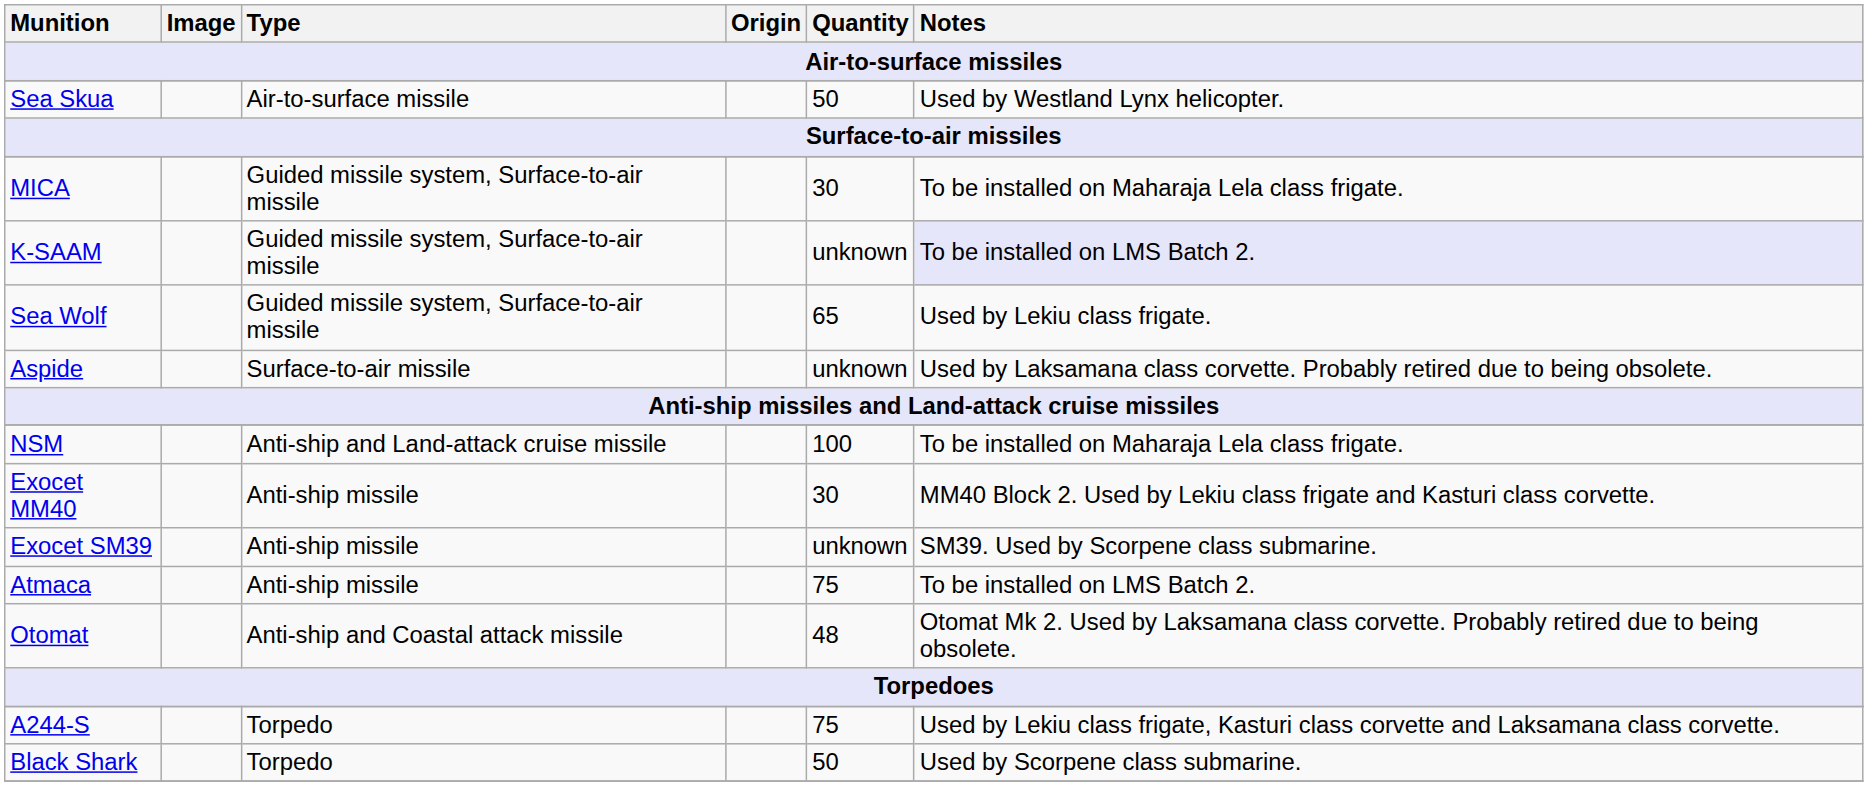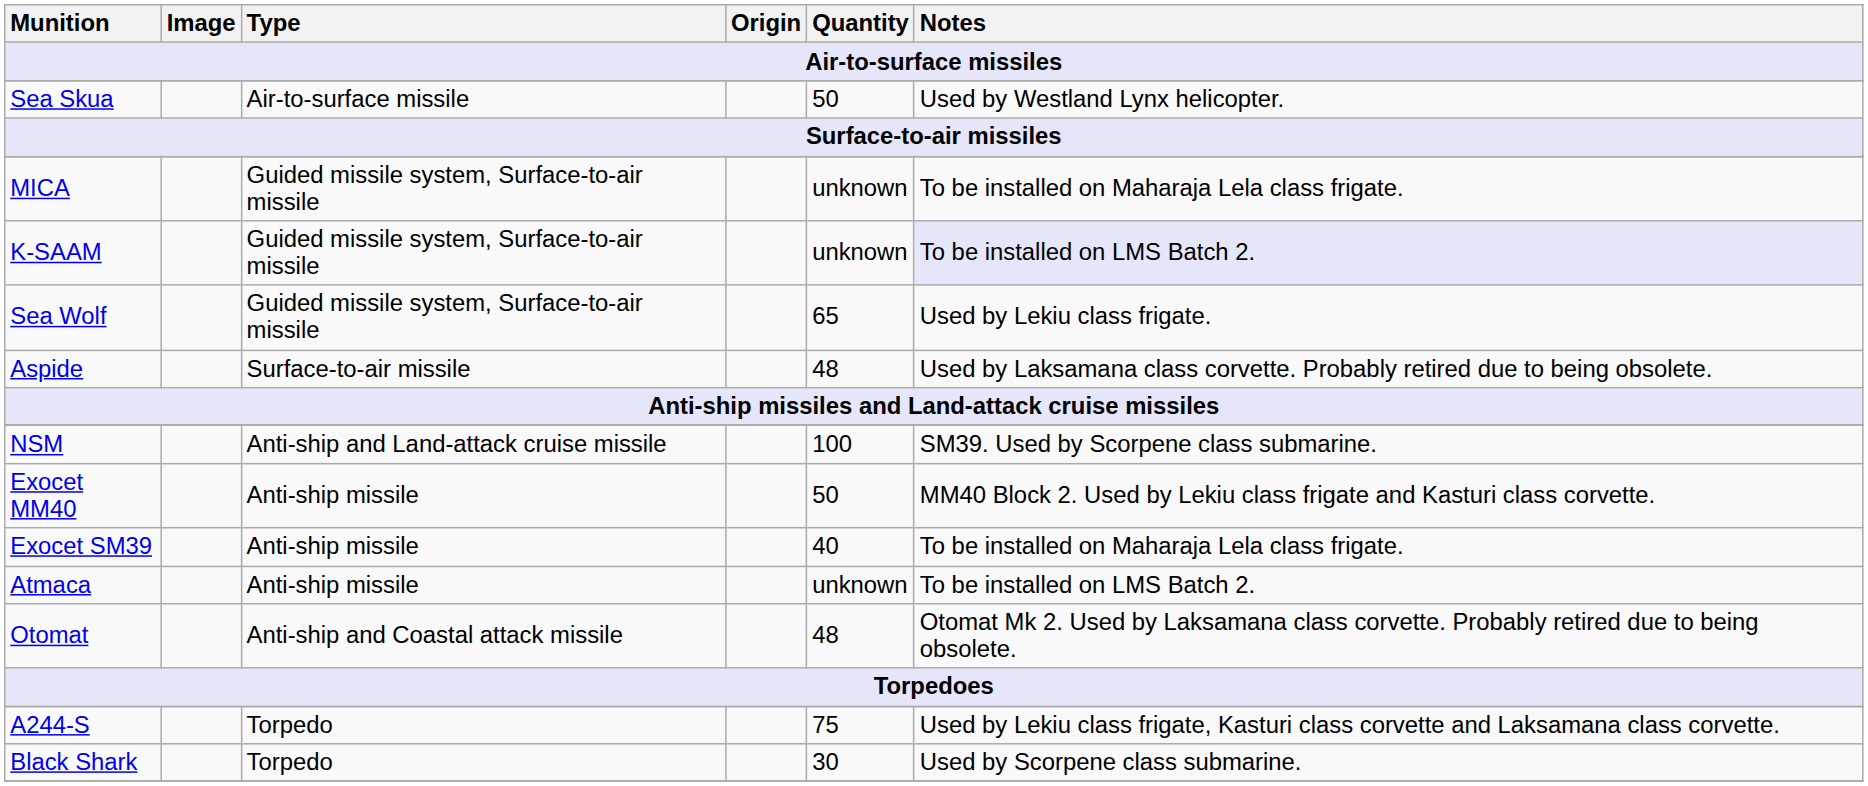(825, 188) 30 -> (860, 188) unknown
(860, 368) unknown -> (825, 368) 48
(1162, 444) To be installed on Maharaja Lela class frigate. -> (1148, 444) SM39. Used by Scorpene class submarine.
(825, 495) 30 -> (825, 495) 50
(860, 546) unknown -> (825, 546) 40
(1148, 546) SM39. Used by Scorpene class submarine. -> (1162, 546) To be installed on Maharaja Lela class frigate.
(825, 584) 75 -> (860, 584) unknown
(825, 762) 50 -> (825, 762) 30
